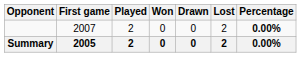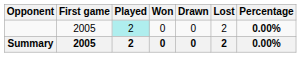(84, 28) 2007 -> (84, 28) 2005
(131, 28) no background -> (131, 28) paleturquoise background
